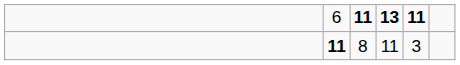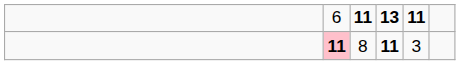(337, 45) no background -> (337, 45) pink background
(390, 45) normal -> (390, 45) bold
